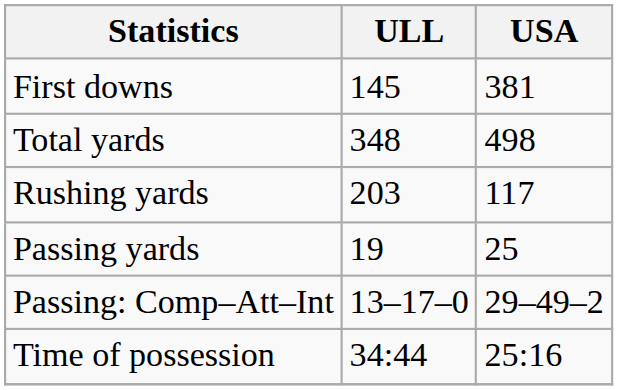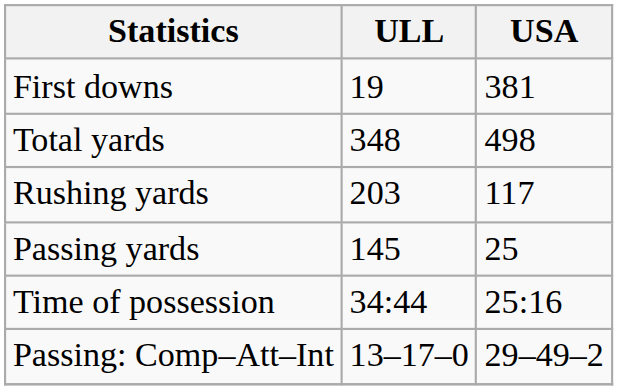(375, 85) 145 -> (367, 85) 19
(367, 247) 19 -> (375, 247) 145
rows swapped: (173, 301) <-> (144, 355)
